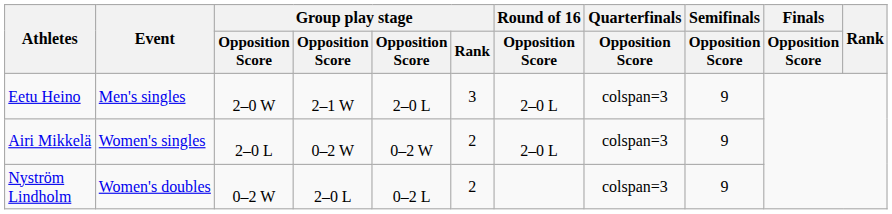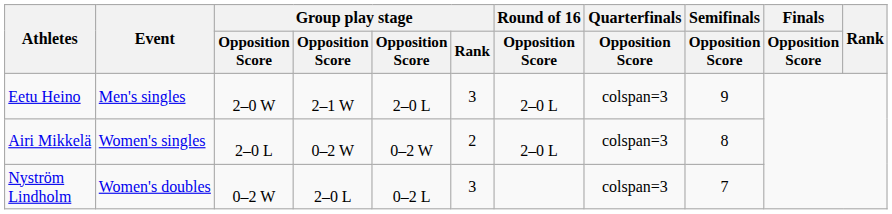(725, 141) 9 -> (725, 141) 8
(472, 187) 2 -> (472, 187) 3
(725, 187) 9 -> (725, 187) 7
